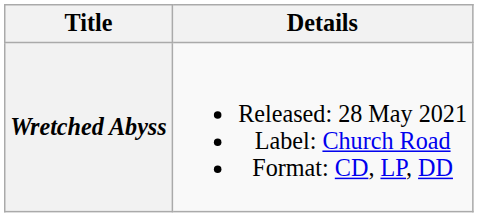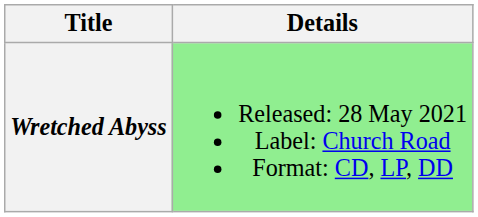(322, 141) no background -> (322, 141) lightgreen background
